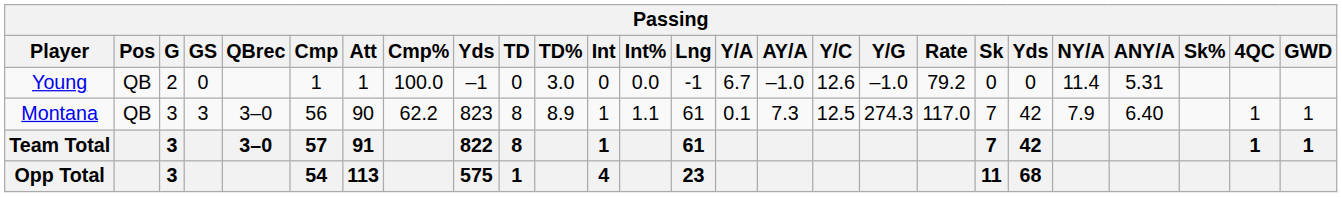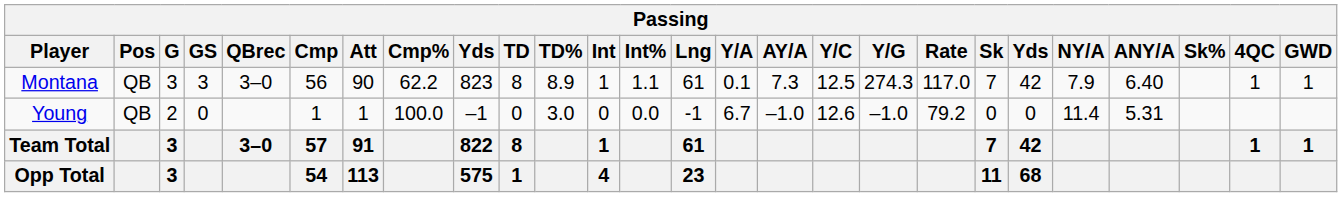rows swapped: (60, 113) <-> (60, 82)
